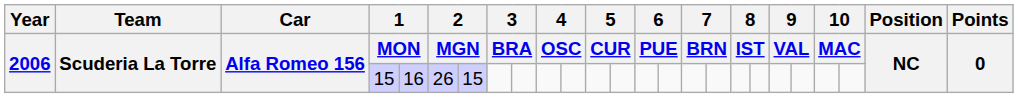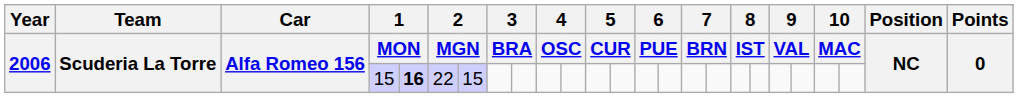(414, 78) normal -> (414, 78) bold
(443, 78) 26 -> (443, 78) 22
